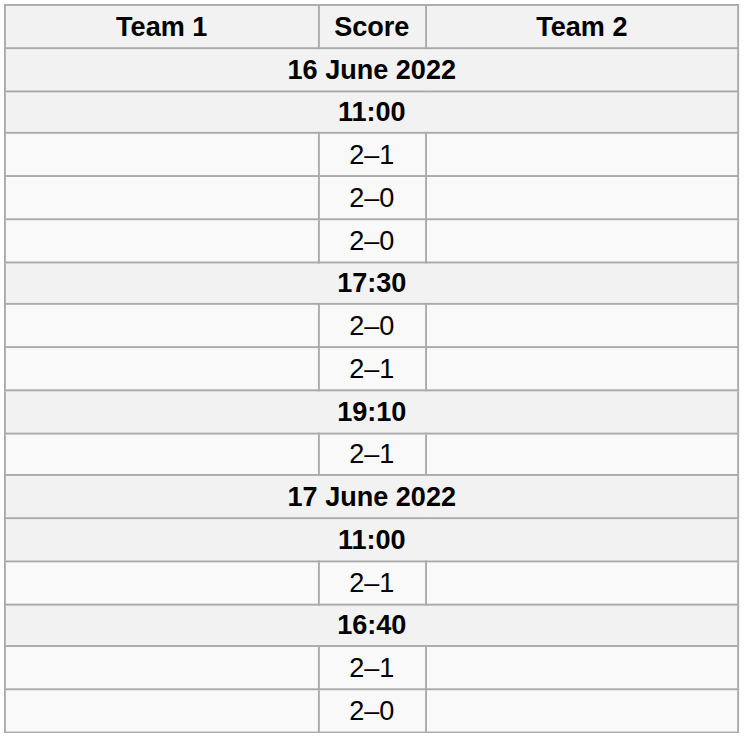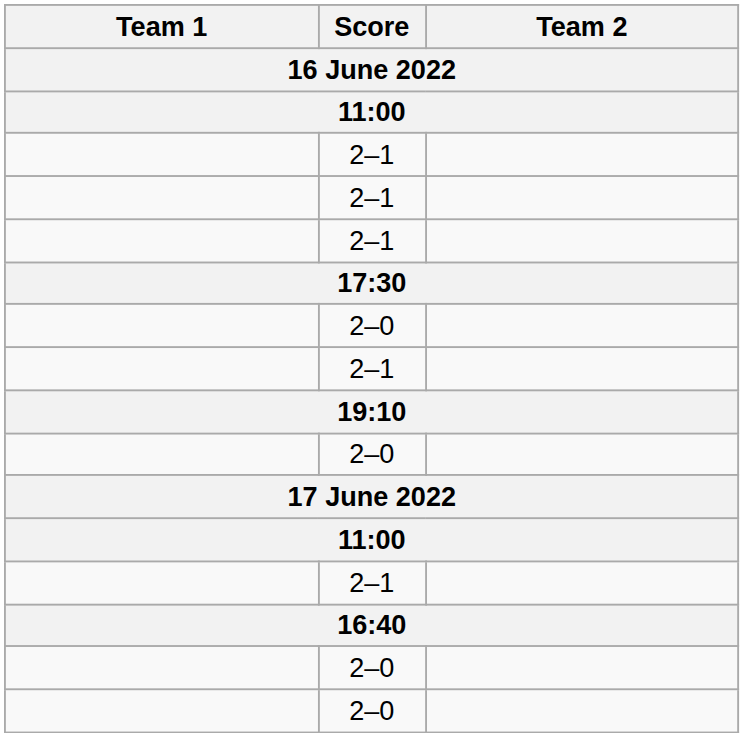(372, 198) 2–0 -> (372, 198) 2–1
(372, 241) 2–0 -> (372, 241) 2–1
(372, 454) 2–1 -> (372, 454) 2–0
(372, 668) 2–1 -> (372, 668) 2–0
